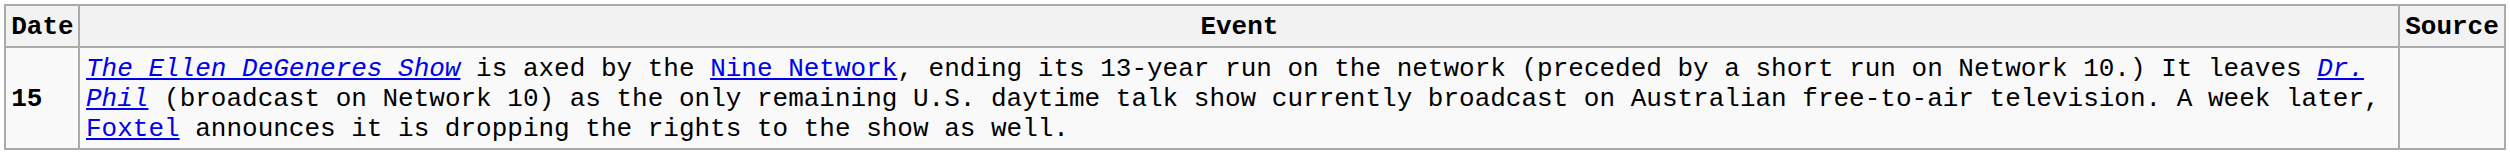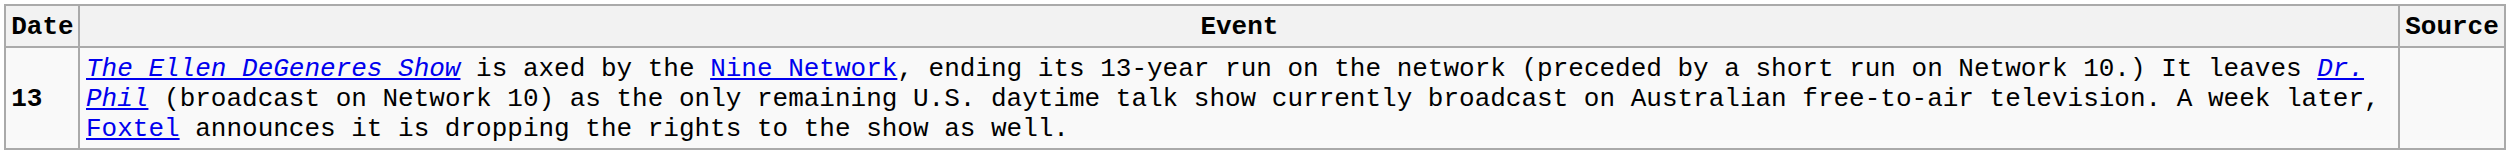(27, 99) 15 -> (27, 99) 13
